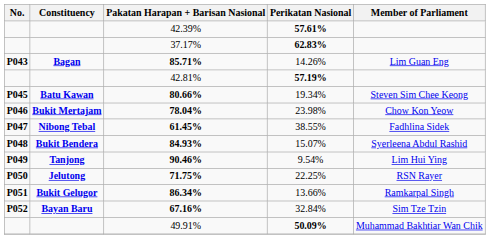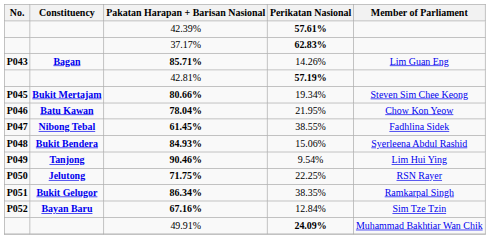(67, 95) Batu Kawan -> (67, 95) Bukit Mertajam
(67, 111) Bukit Mertajam -> (67, 111) Batu Kawan
(311, 111) 23.98% -> (311, 111) 21.95%
(311, 144) 15.07% -> (311, 144) 15.06%
(311, 193) 13.66% -> (311, 193) 38.35%
(311, 209) 32.84% -> (311, 209) 12.84%
(311, 226) 50.09% -> (311, 226) 24.09%
